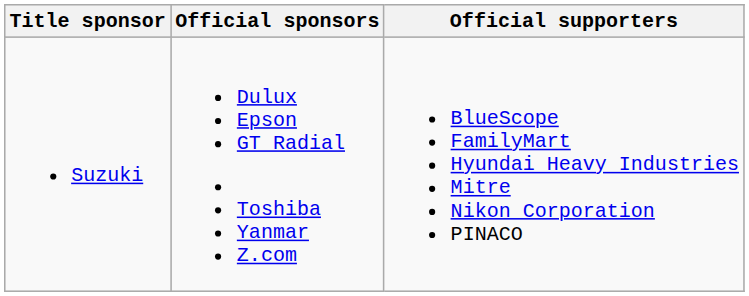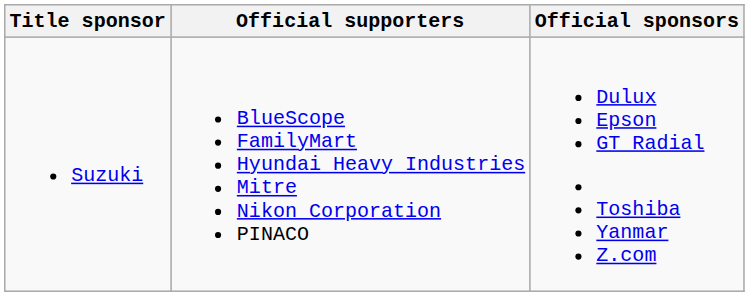columns swapped: (277, 21) <-> (564, 21)
